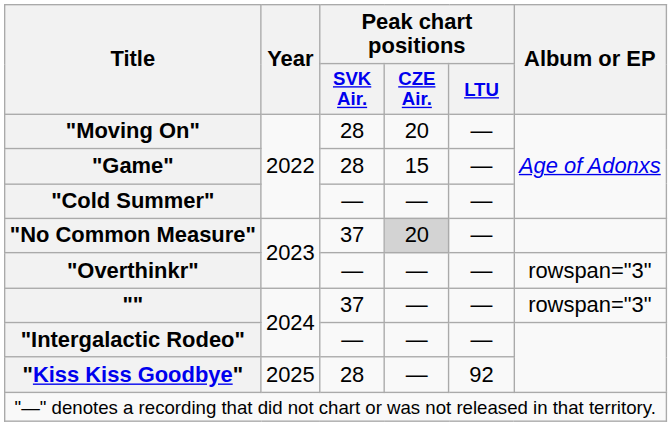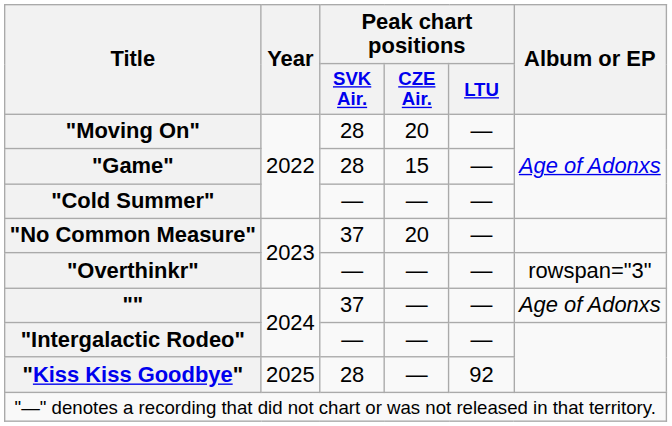(417, 235) lightgrey background -> (417, 235) no background
(590, 305) rowspan="3" -> (590, 305) Age of Adonxs
